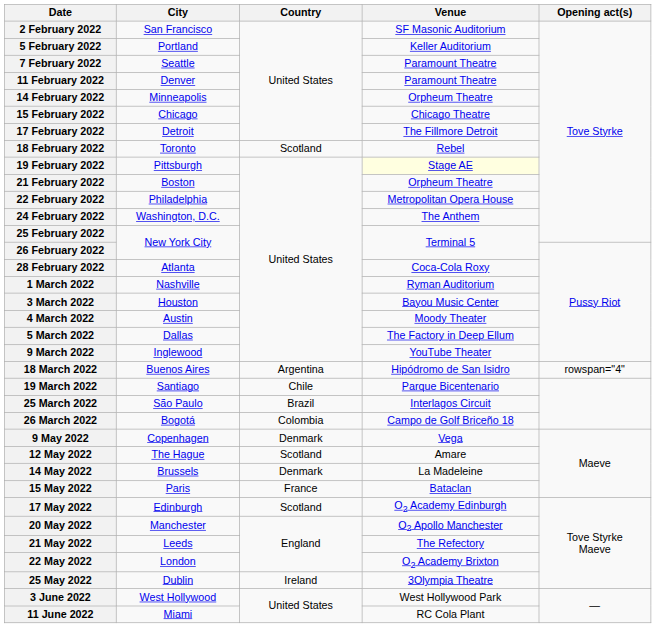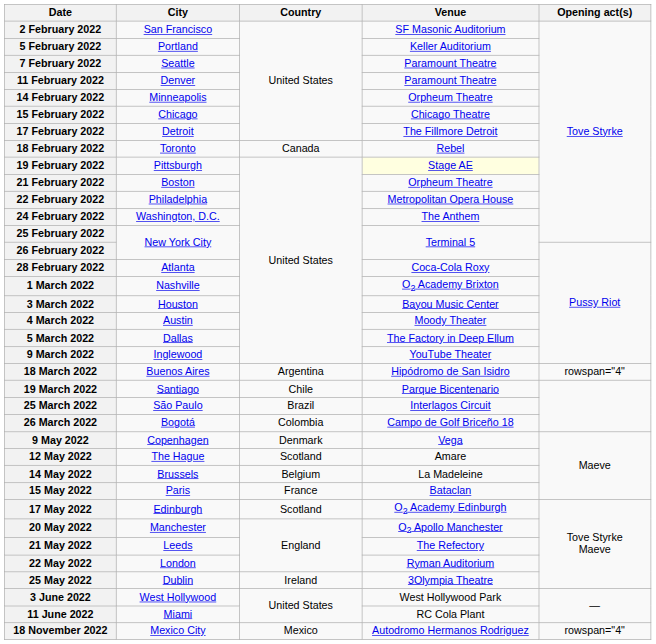(301, 149) Scotland -> (301, 149) Canada
(450, 285) Ryman Auditorium -> (450, 286) O2 Academy Brixton
(301, 472) Denmark -> (301, 474) Belgium
(450, 562) O2 Academy Brixton -> (450, 563) Ryman Auditorium
+ row: (60, 631)
